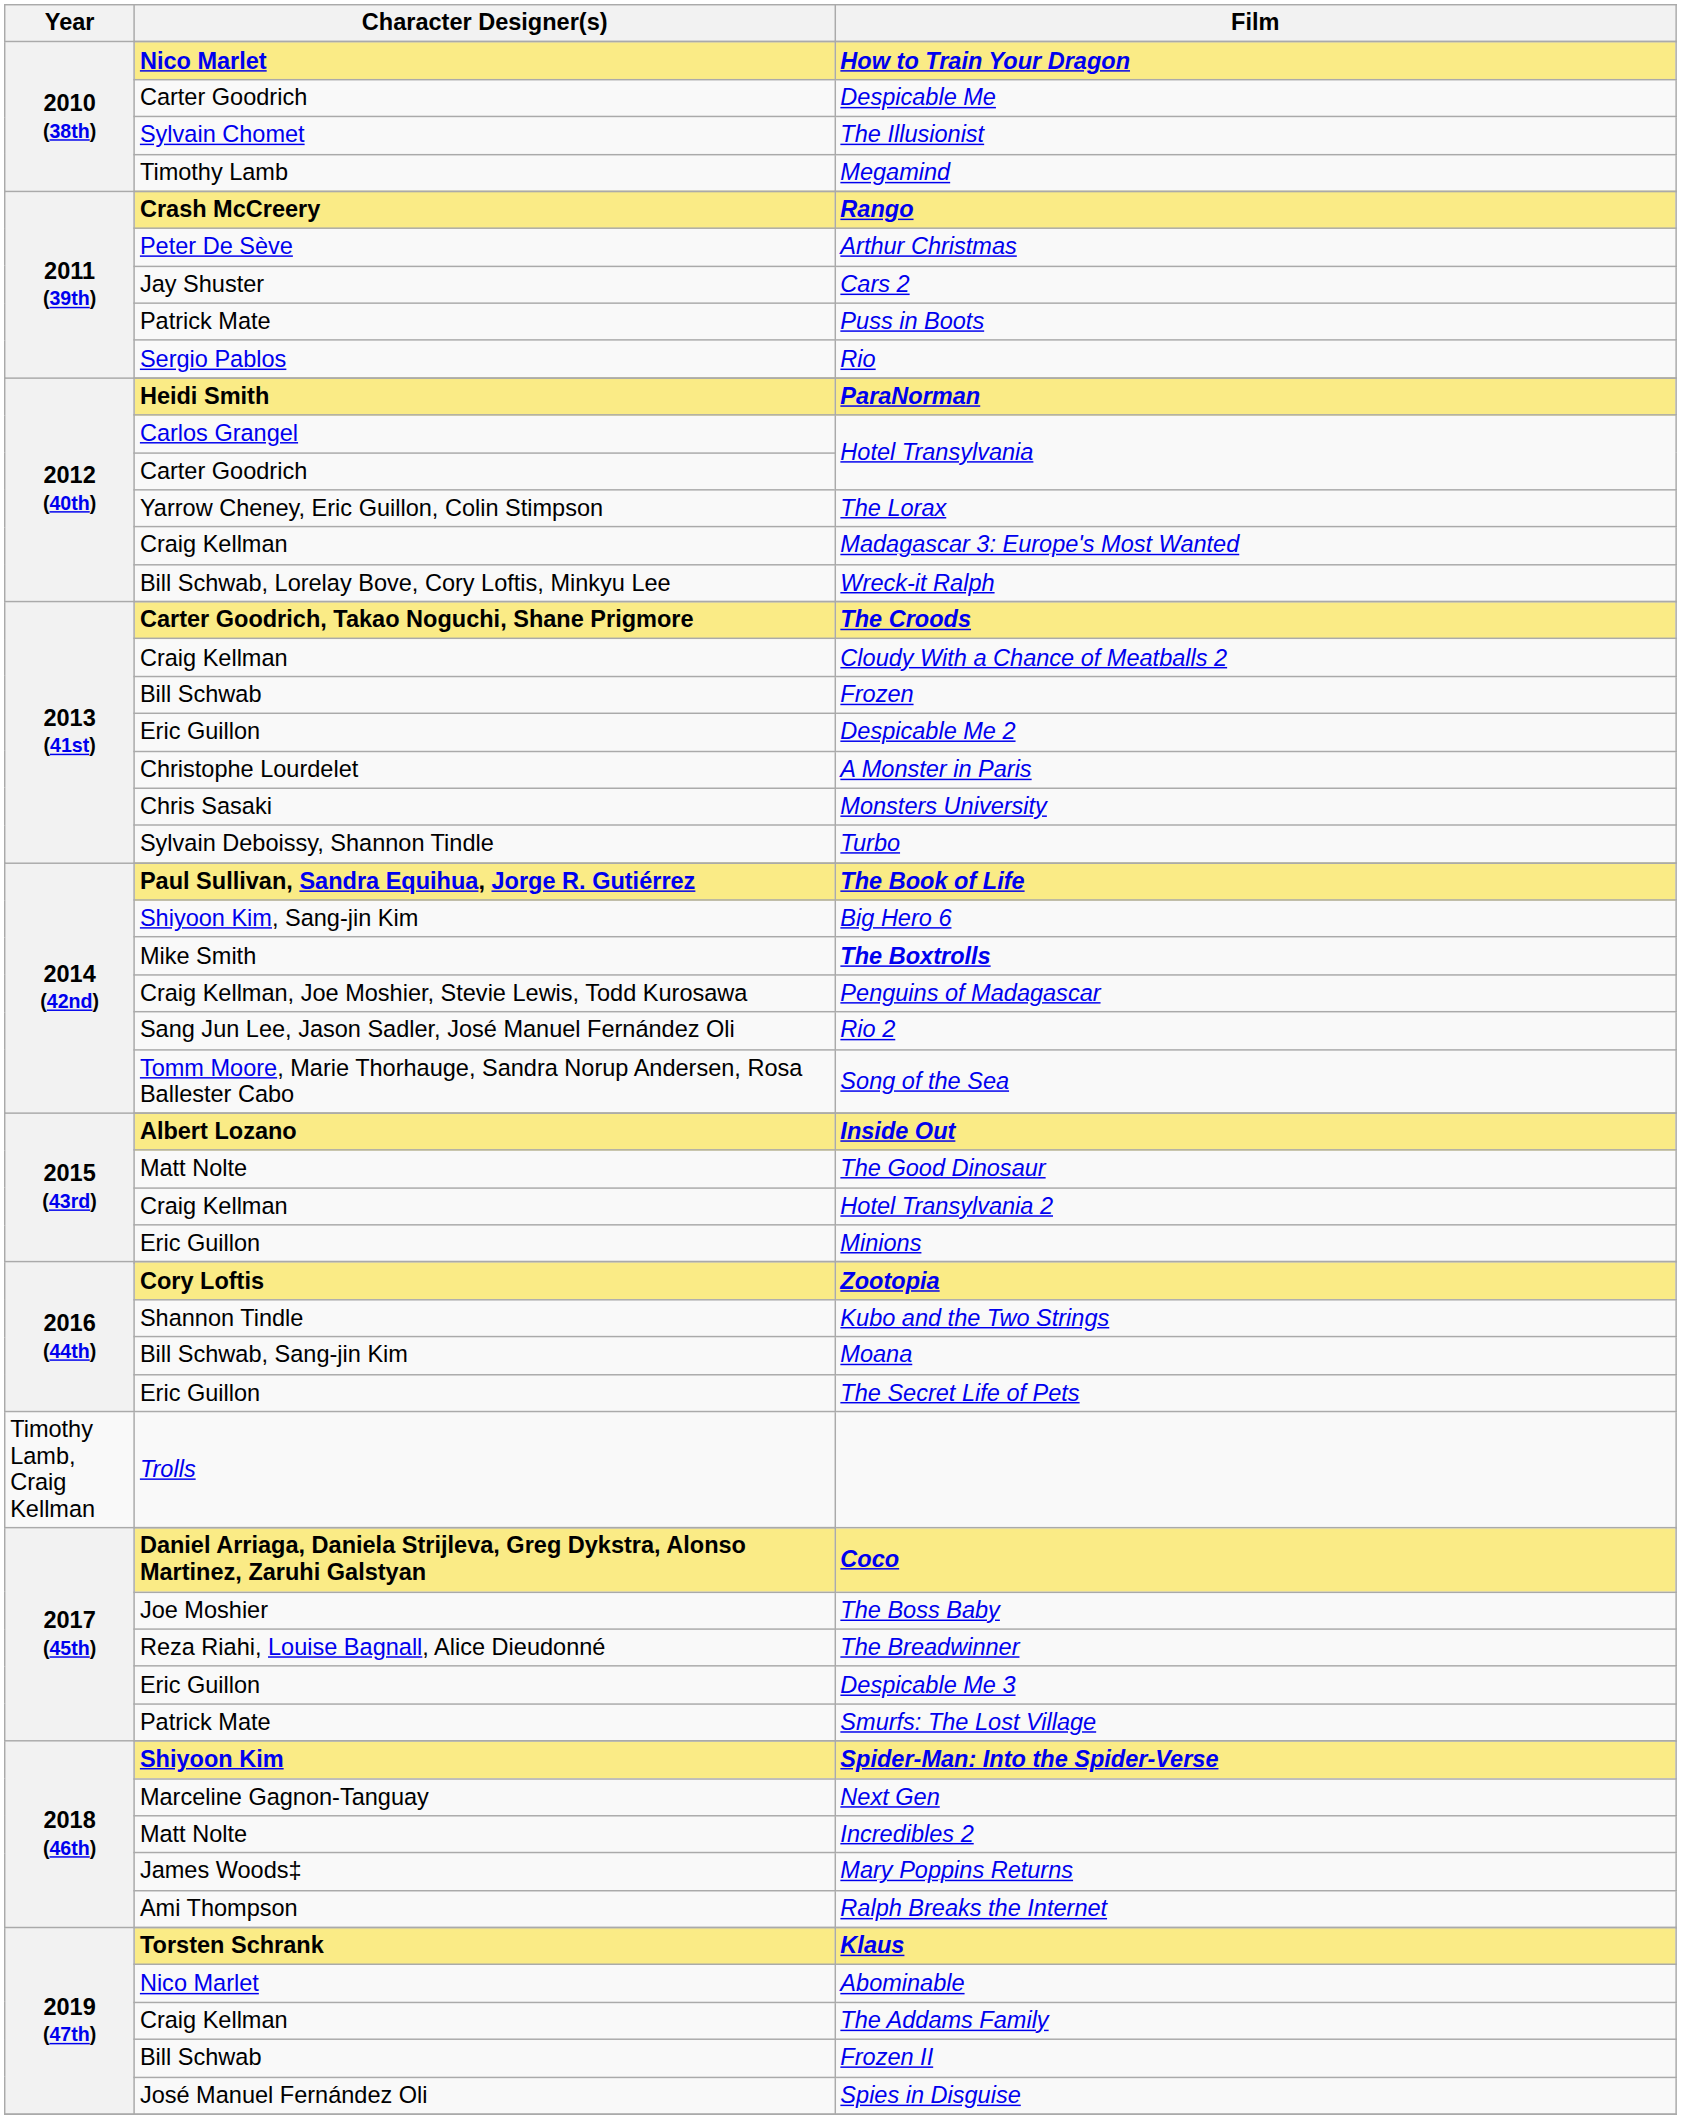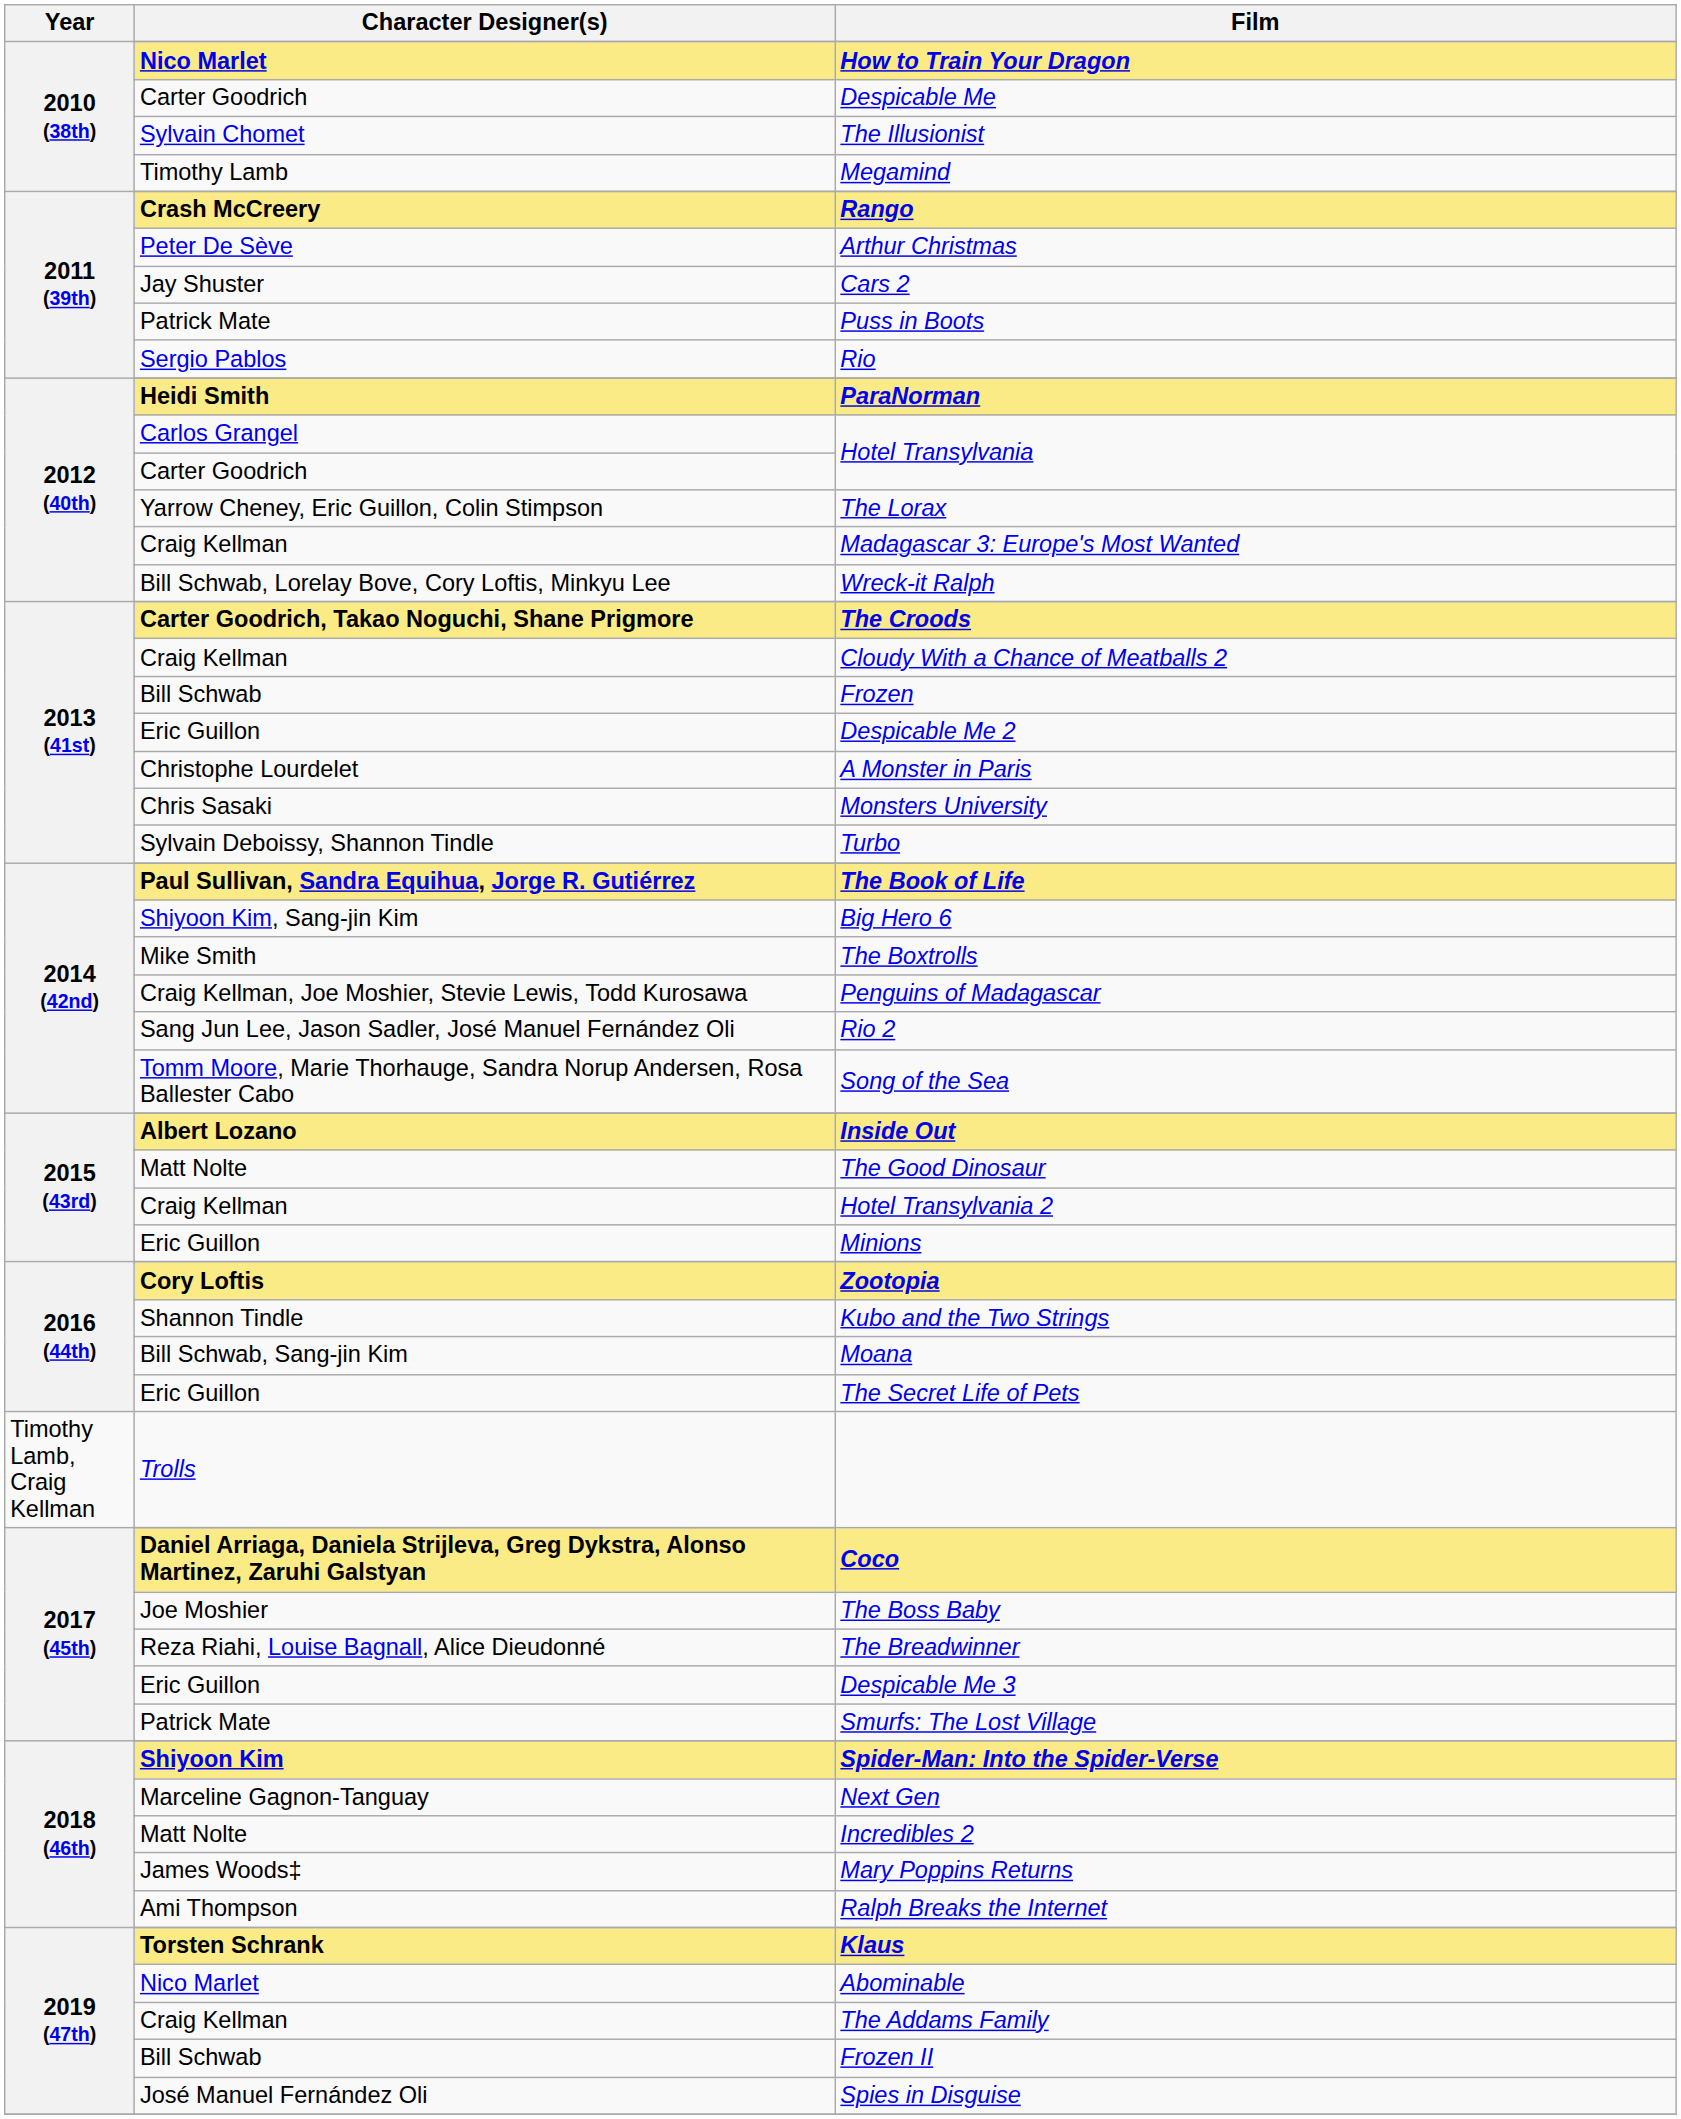(916, 955) bold -> (909, 955) normal
